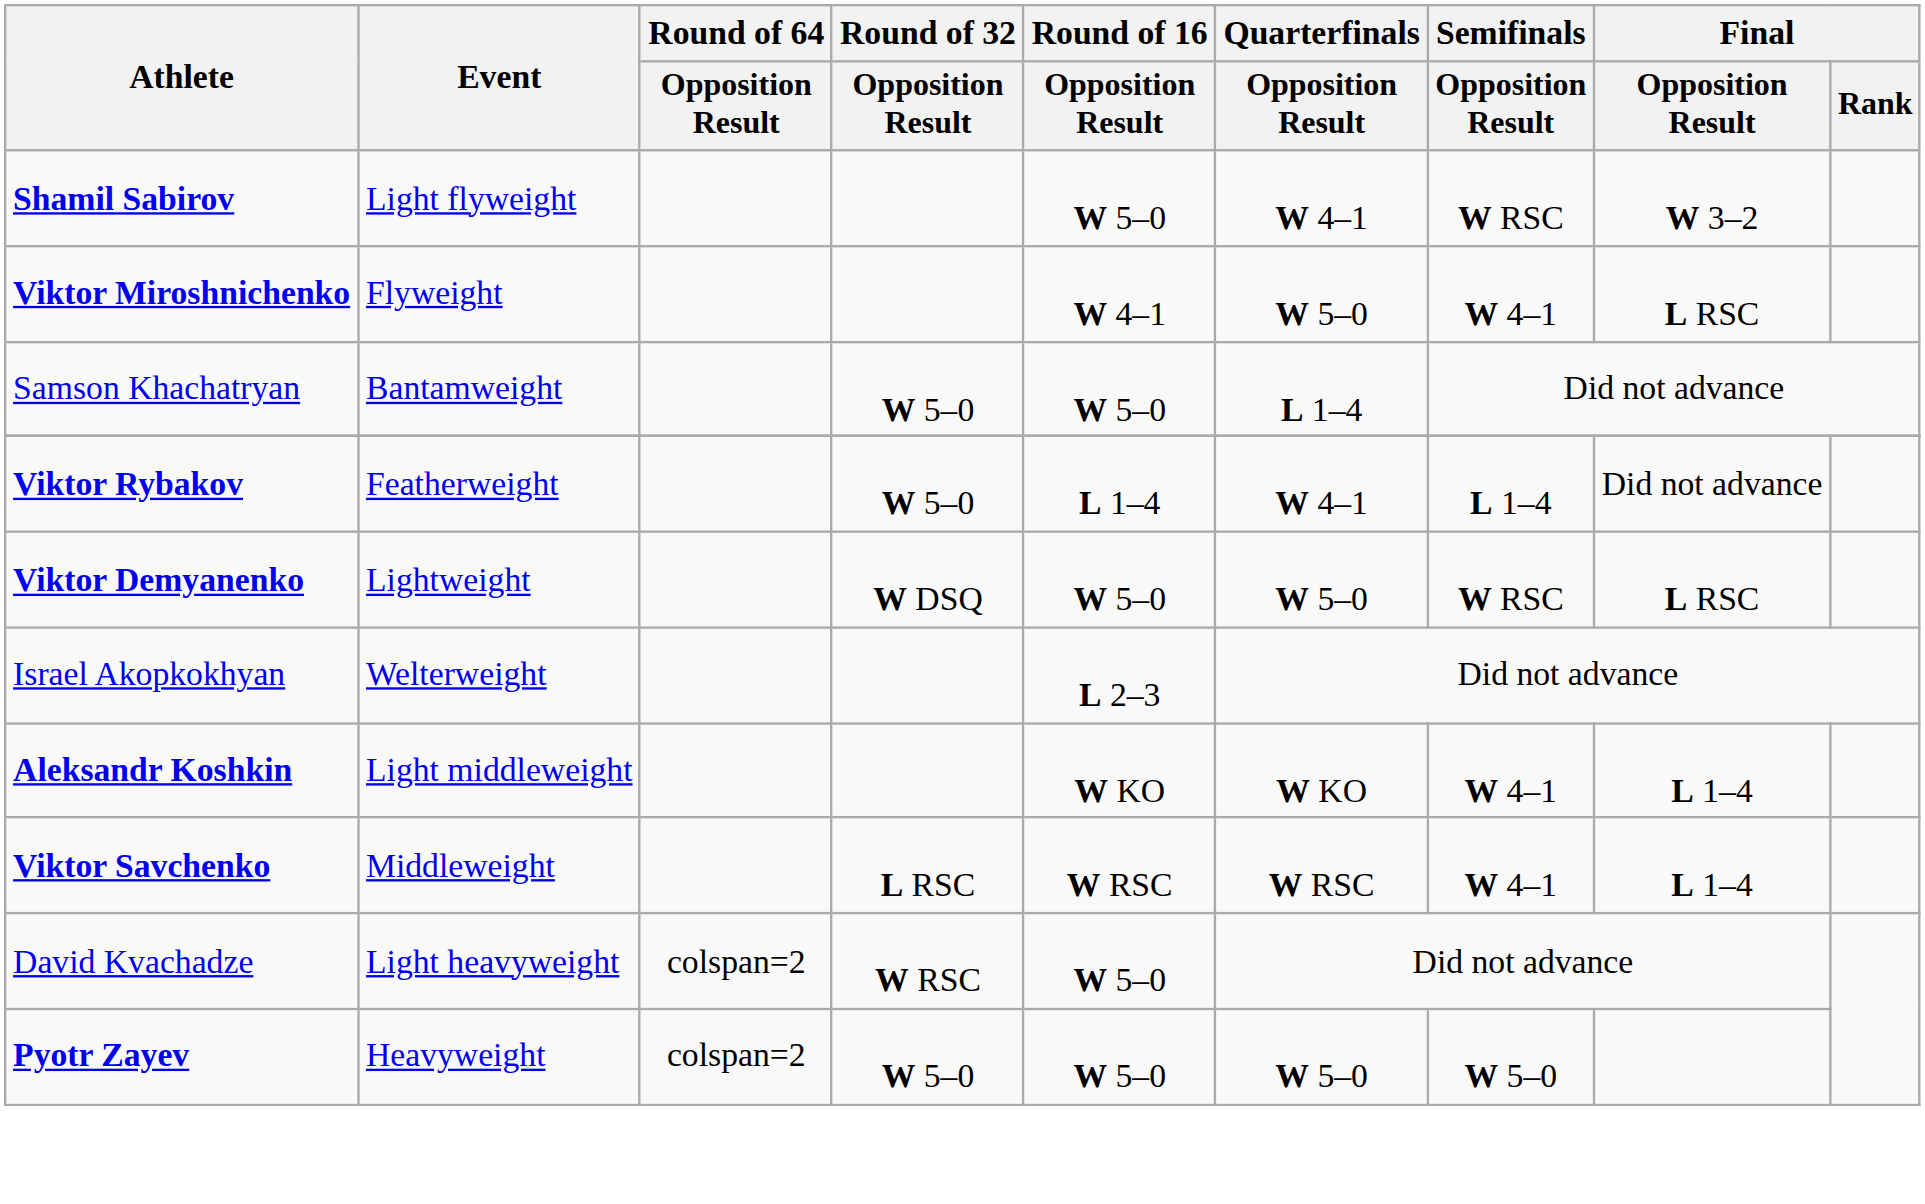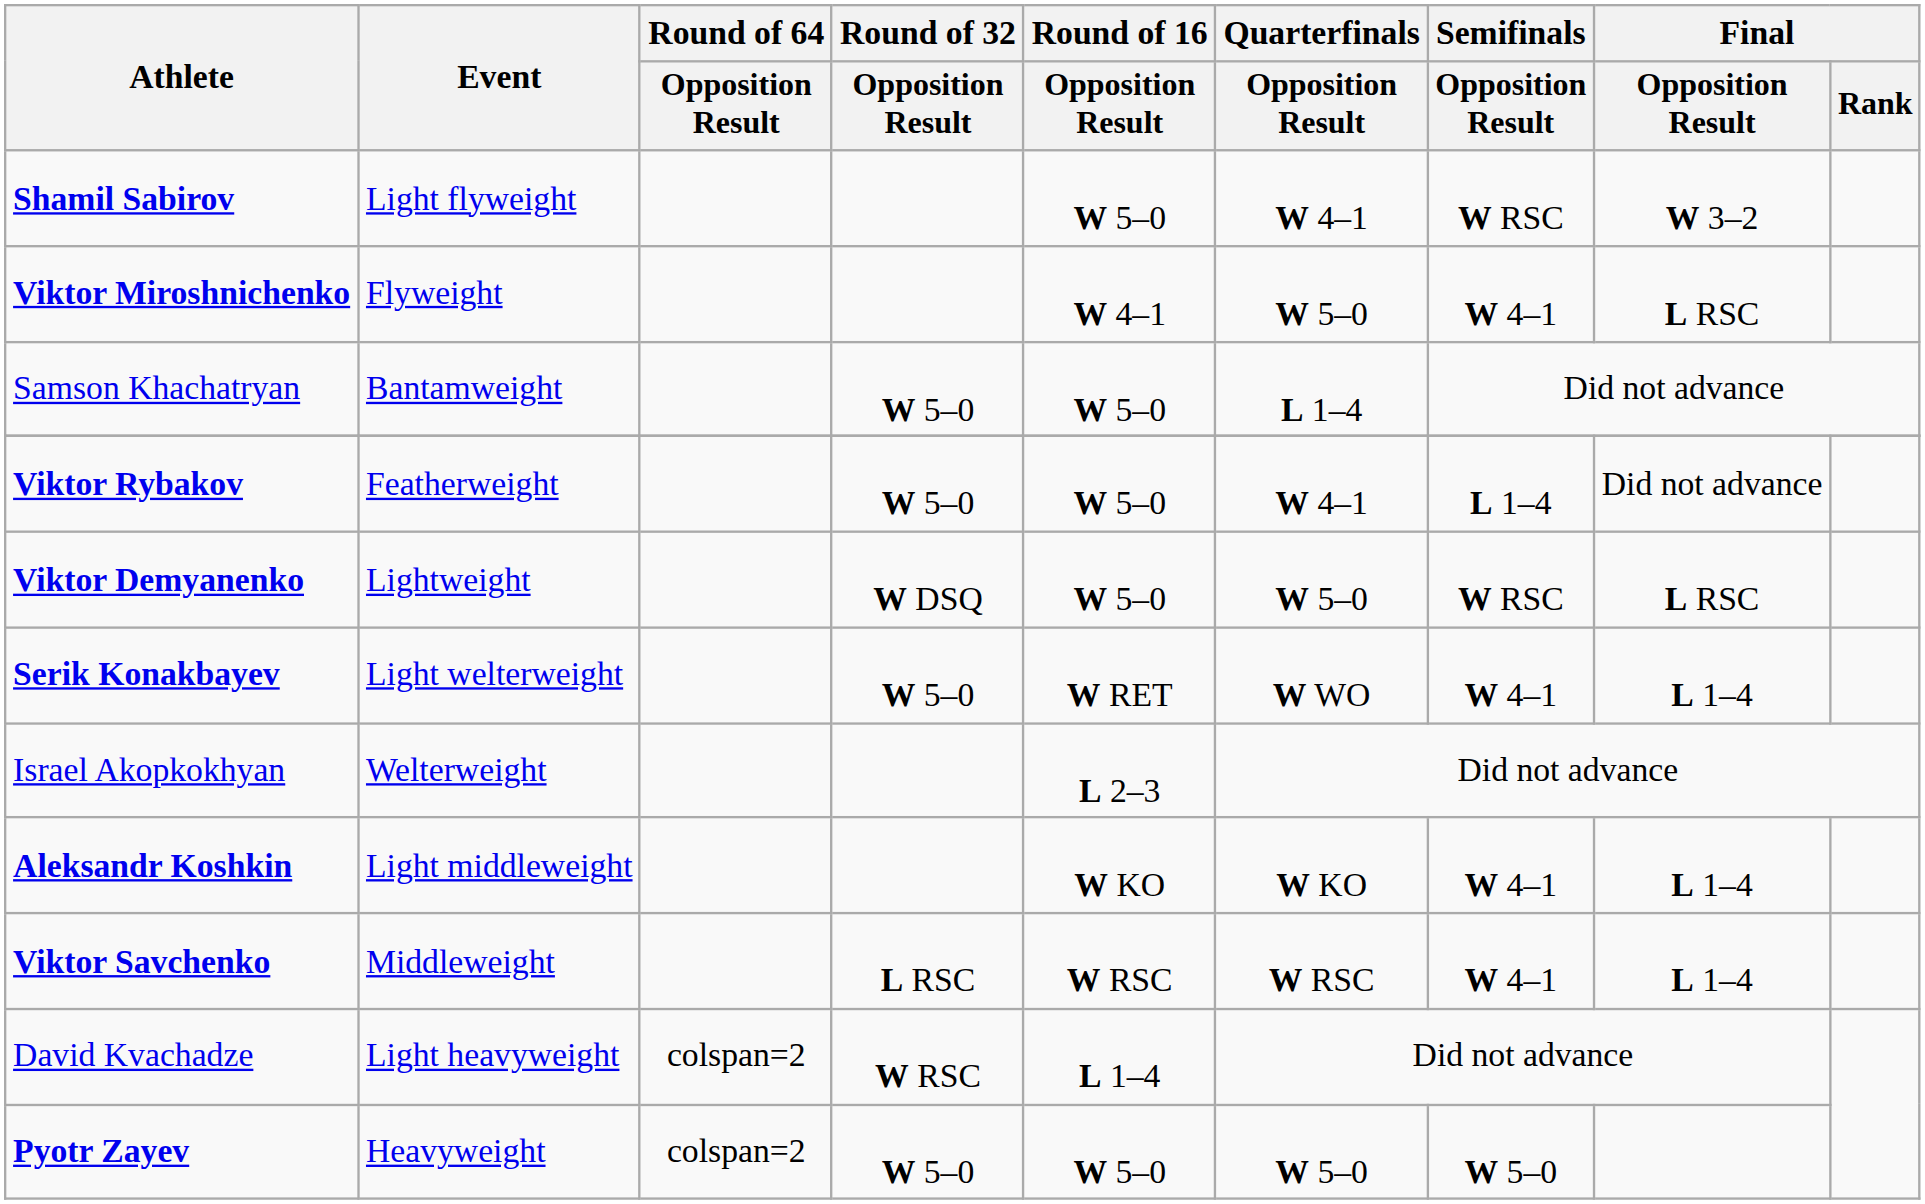(1120, 504) L 1–4 -> (1120, 504) W 5–0
+ row: (146, 674)
(1120, 980) W 5–0 -> (1120, 1076) L 1–4
